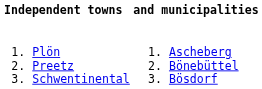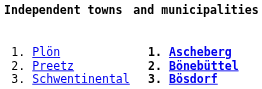(196, 66) normal -> (196, 66) bold
